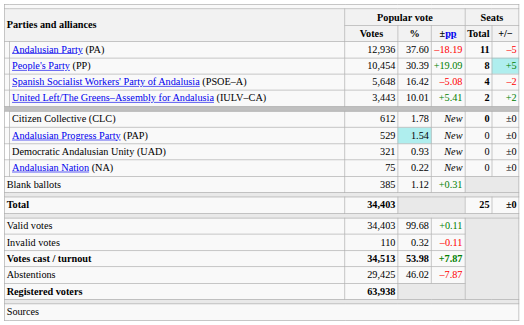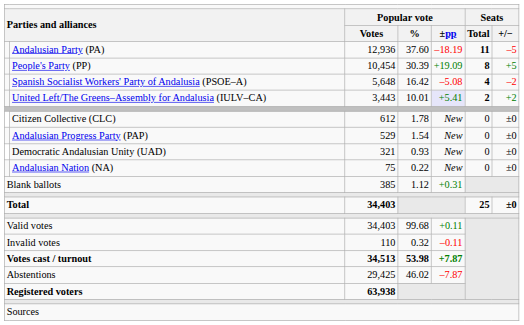(511, 66) paleturquoise background -> (511, 66) no background
(451, 98) no background -> (451, 98) lavender background
(487, 119) bold -> (487, 119) normal
(420, 135) paleturquoise background -> (420, 135) no background
